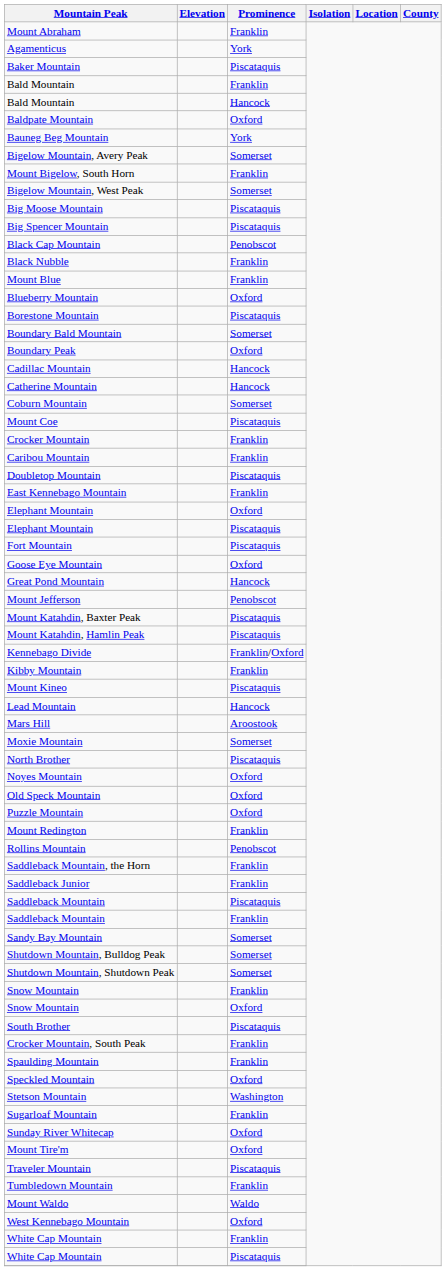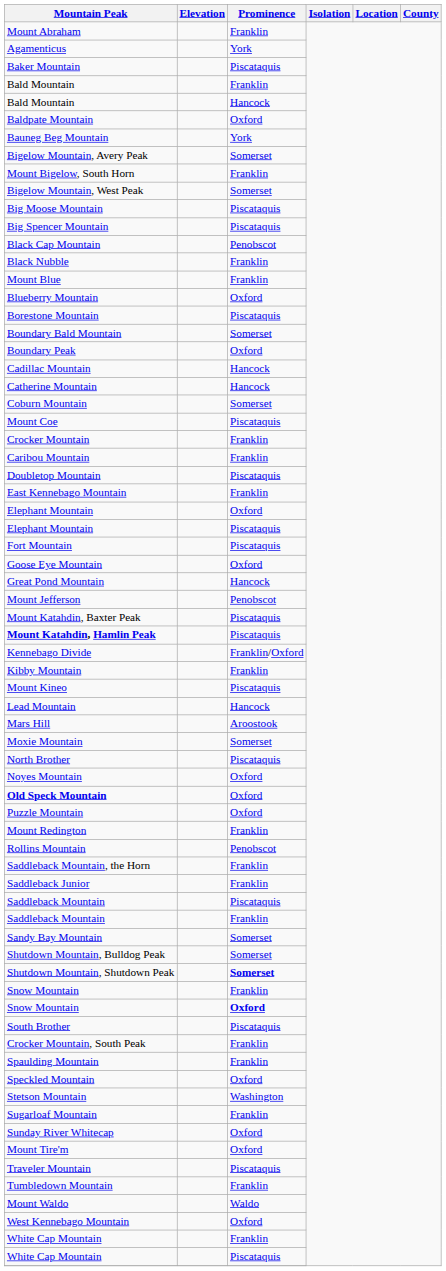(76, 635) normal -> (81, 635) bold
(54, 794) normal -> (57, 794) bold
(251, 972) normal -> (252, 972) bold
(246, 1008) normal -> (247, 1008) bold
